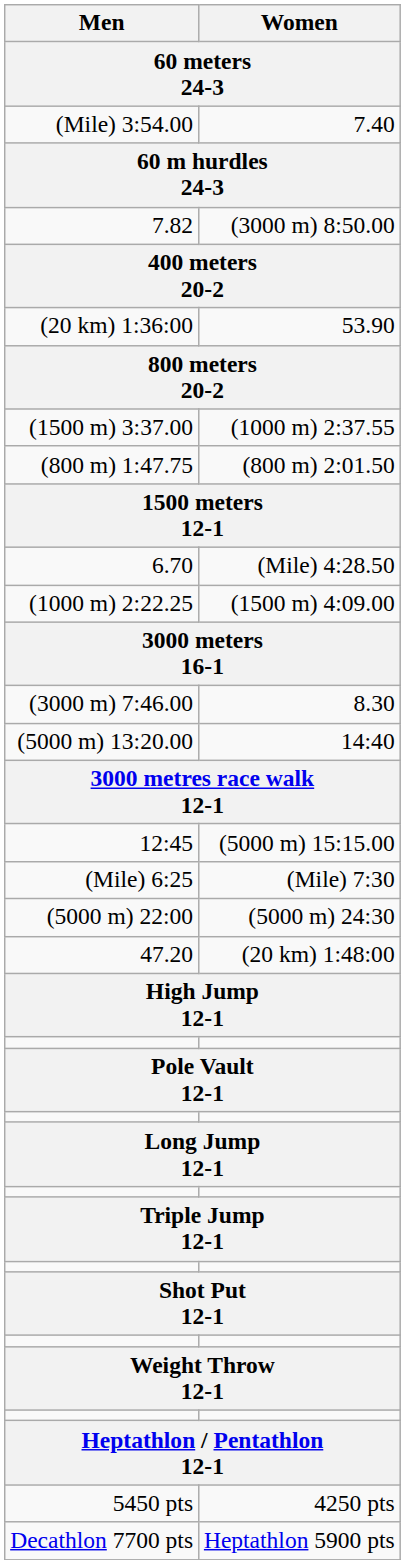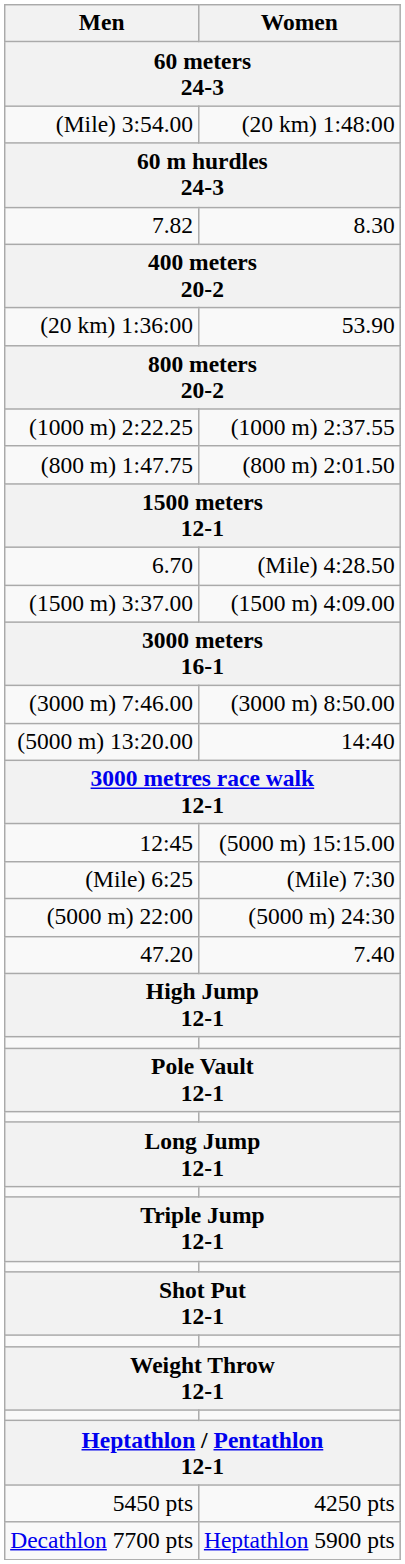(374, 124) 7.40 -> (318, 124) (20 km) 1:48:00
(313, 225) (3000 m) 8:50.00 -> (374, 225) 8.30
(111, 427) (1500 m) 3:37.00 -> (111, 427) (1000 m) 2:22.25
(111, 603) (1000 m) 2:22.25 -> (111, 603) (1500 m) 3:37.00
(374, 704) 8.30 -> (313, 704) (3000 m) 8:50.00
(318, 954) (20 km) 1:48:00 -> (374, 954) 7.40
